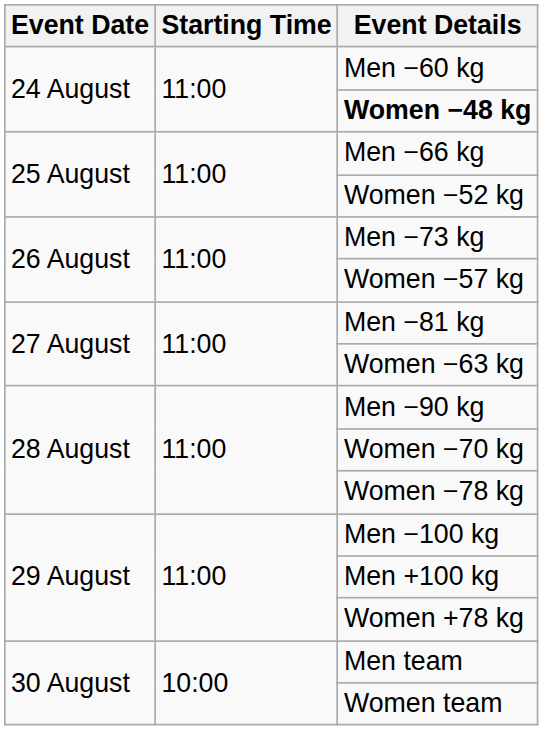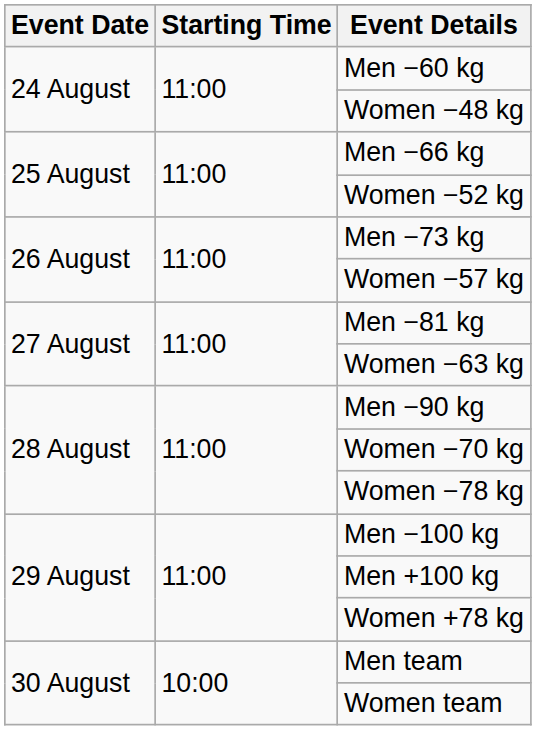(438, 110) bold -> (434, 110) normal
